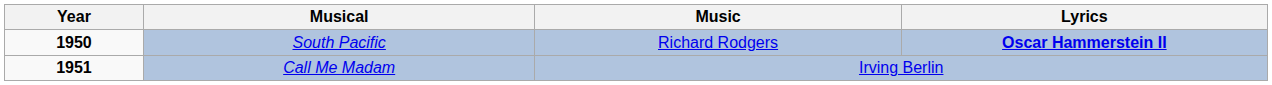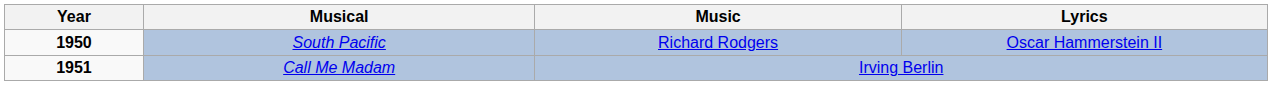(1084, 42) bold -> (1084, 42) normal
